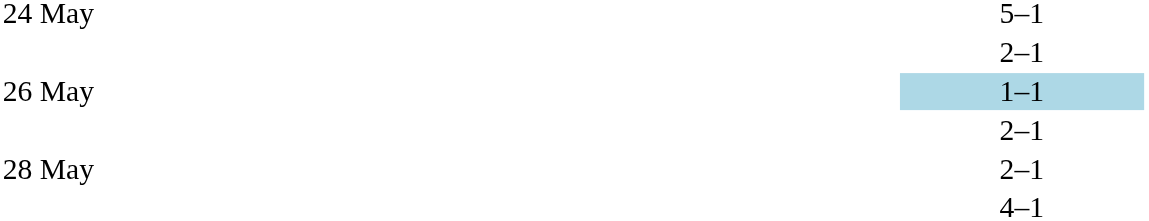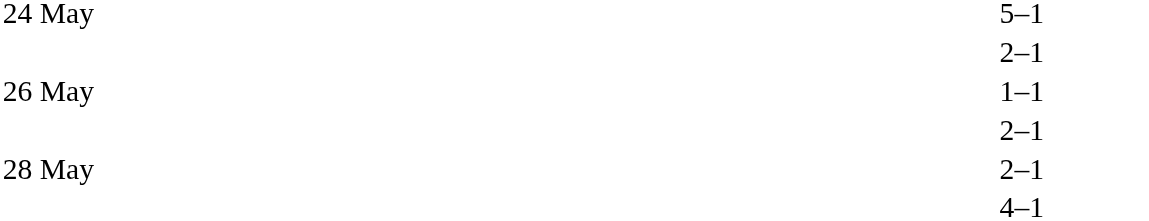(1022, 91) lightblue background -> (1022, 91) no background
